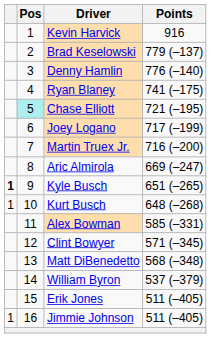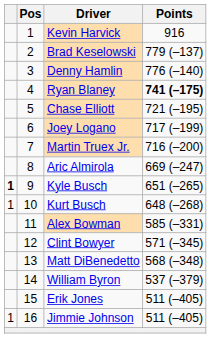(174, 90) normal -> (174, 90) bold
(30, 109) paleturquoise background -> (30, 109) no background
